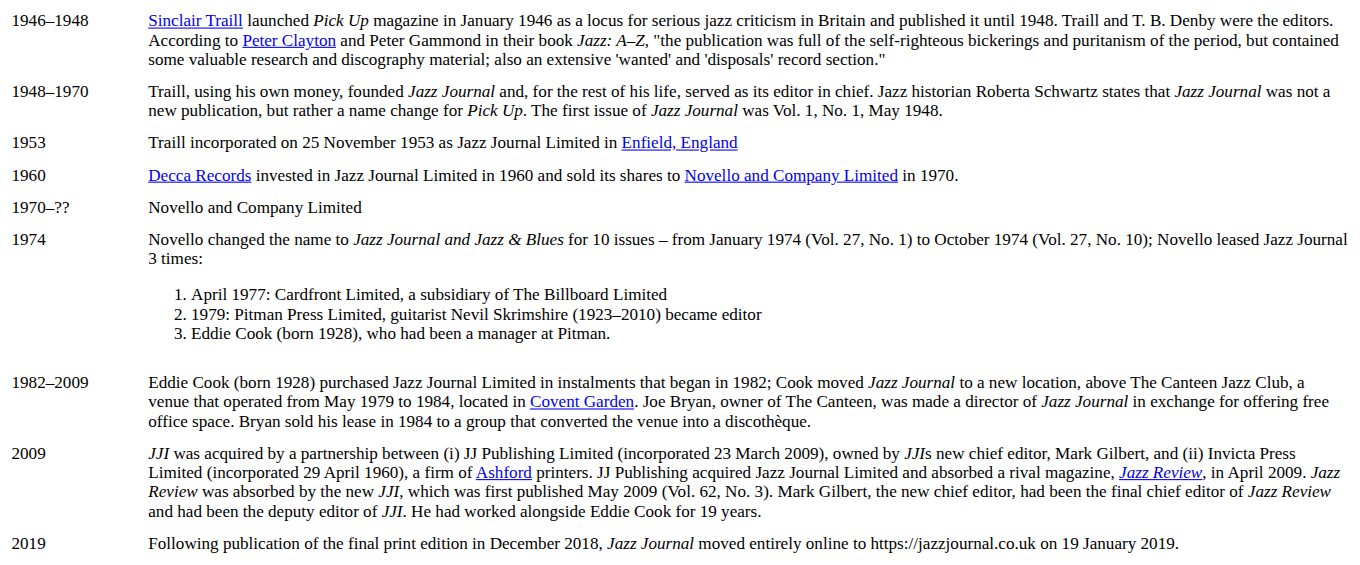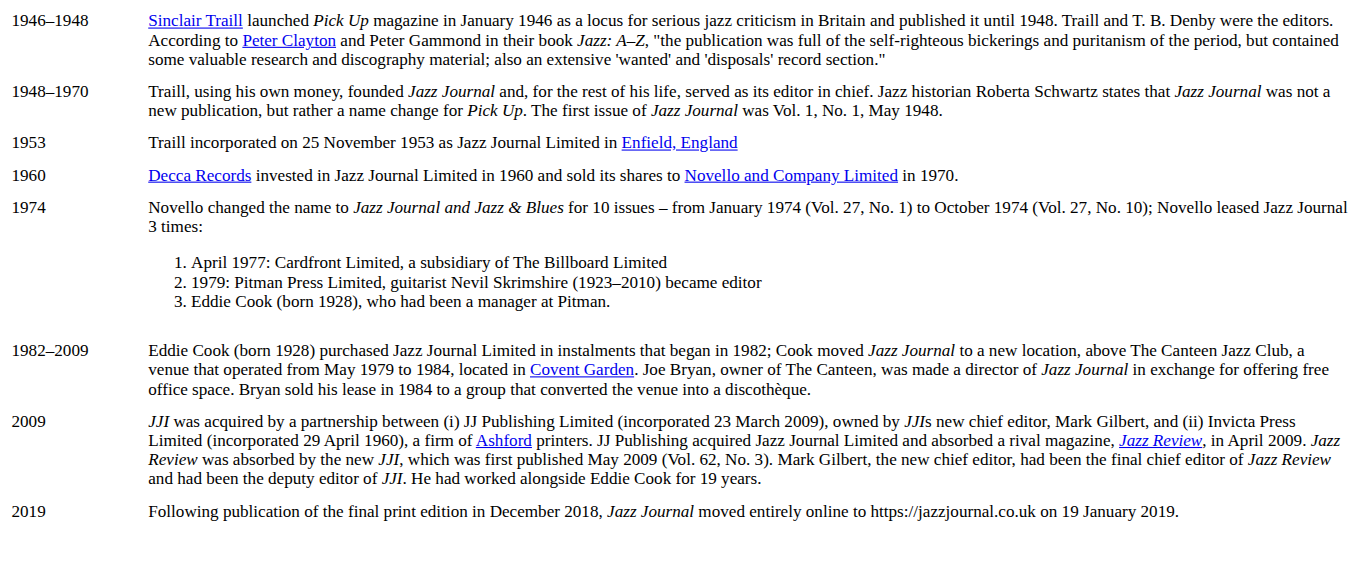- row: (255, 207)
